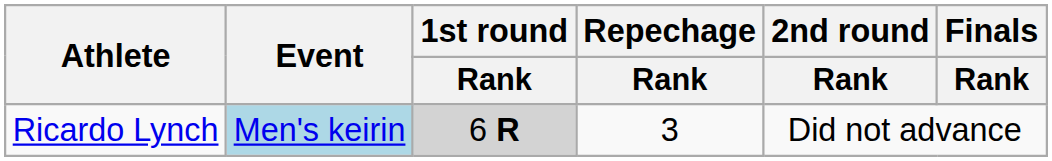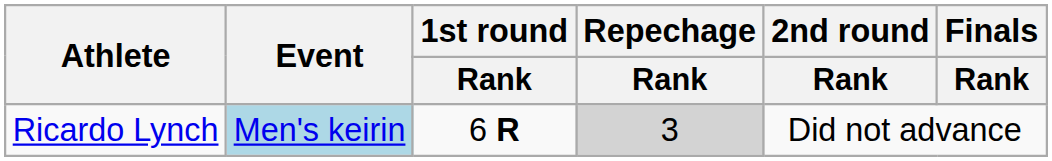(494, 131) lightgrey background -> (494, 131) no background
(670, 131) no background -> (670, 131) lightgrey background
